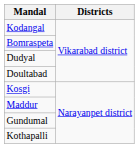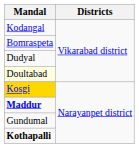(27, 74) no background -> (27, 74) lightyellow background
(18, 89) no background -> (18, 89) gold background
(22, 105) normal -> (24, 105) bold
(27, 136) normal -> (29, 136) bold
